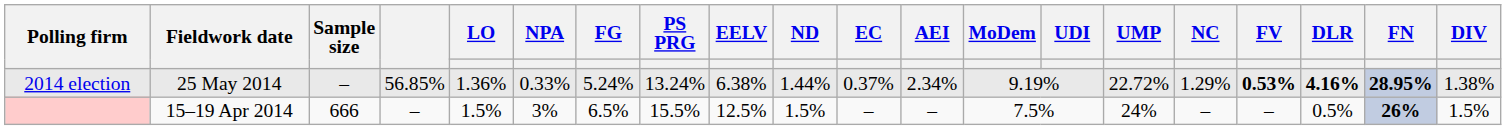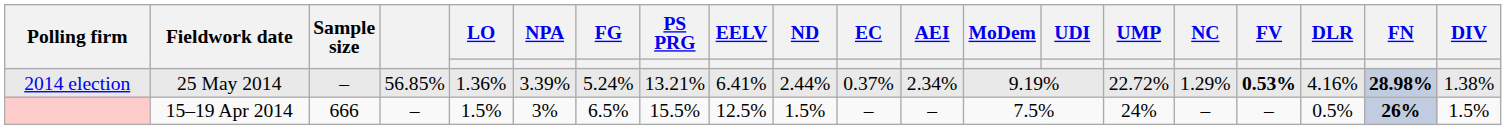(545, 83) 0.33% -> (545, 83) 3.39%
(675, 83) 13.24% -> (675, 83) 13.21%
(741, 83) 6.38% -> (741, 83) 6.41%
(805, 83) 1.44% -> (805, 83) 2.44%
(1333, 83) bold -> (1333, 83) normal
(1401, 83) 28.95% -> (1401, 83) 28.98%
